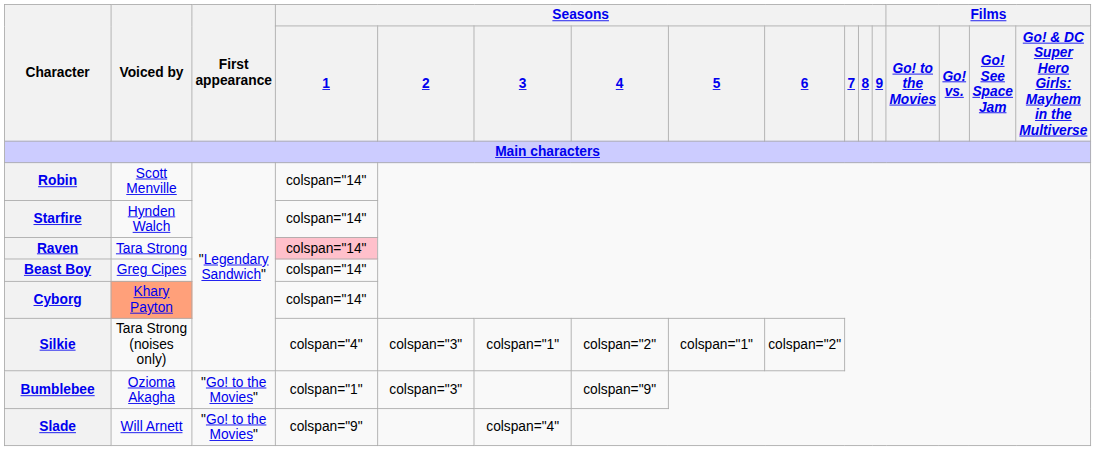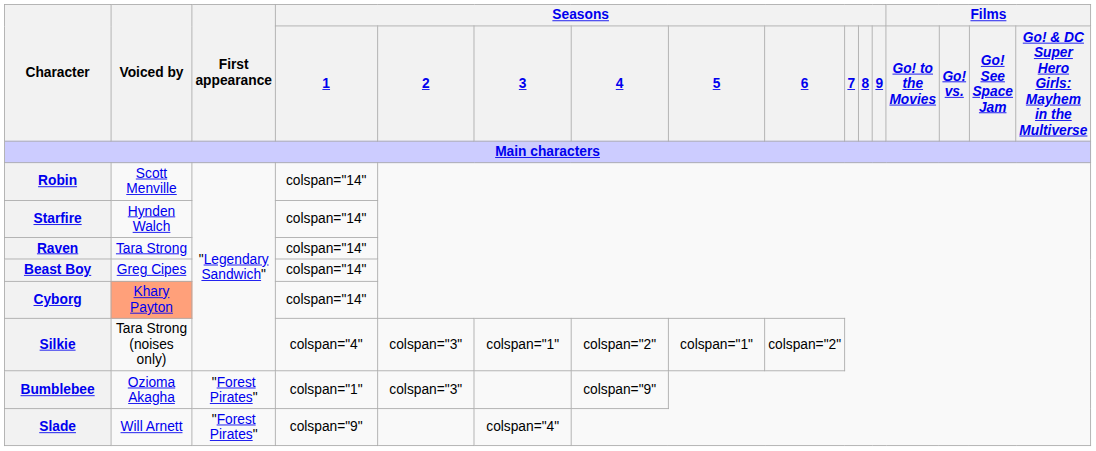(326, 248) pink background -> (326, 248) no background
(234, 389) "Go! to the Movies" -> (234, 389) "Forest Pirates"
(234, 427) "Go! to the Movies" -> (234, 427) "Forest Pirates"
